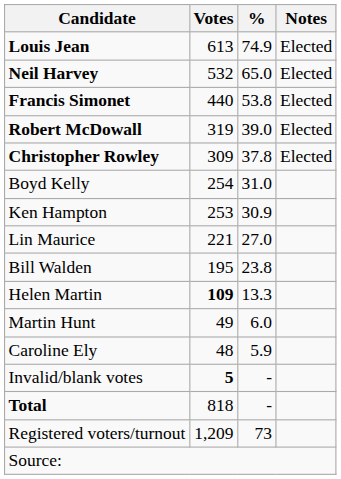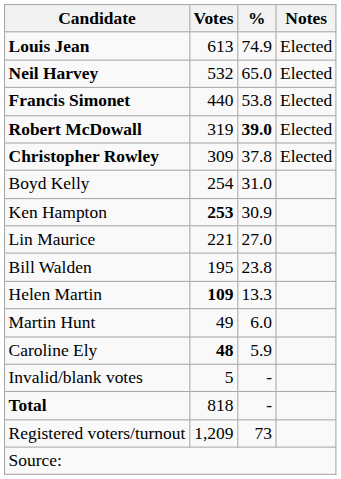(257, 128) normal -> (257, 128) bold
(220, 211) normal -> (220, 211) bold
(225, 350) normal -> (225, 350) bold
(229, 377) bold -> (229, 377) normal
